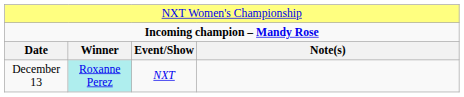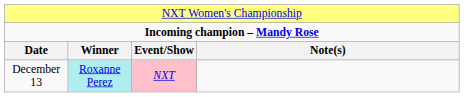(164, 75) no background -> (164, 75) pink background
